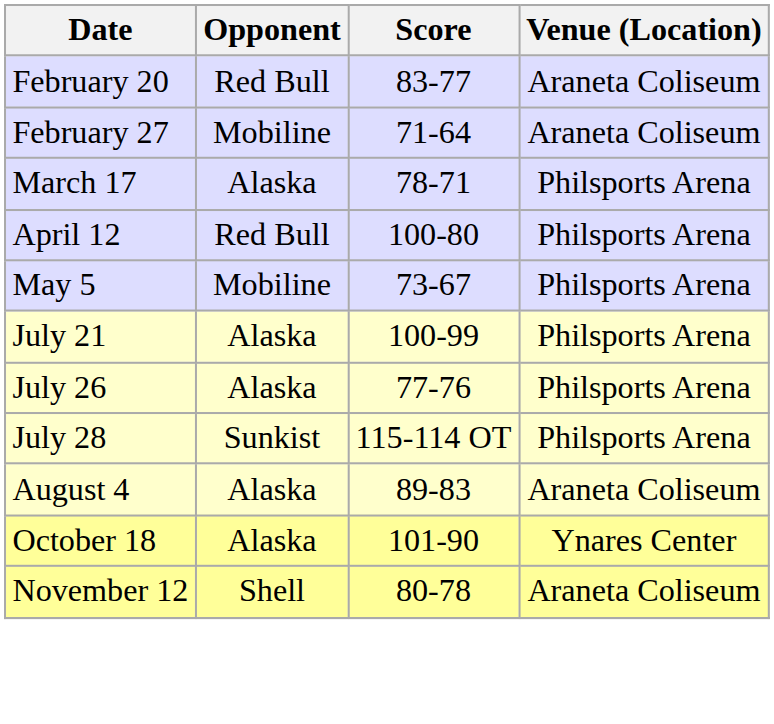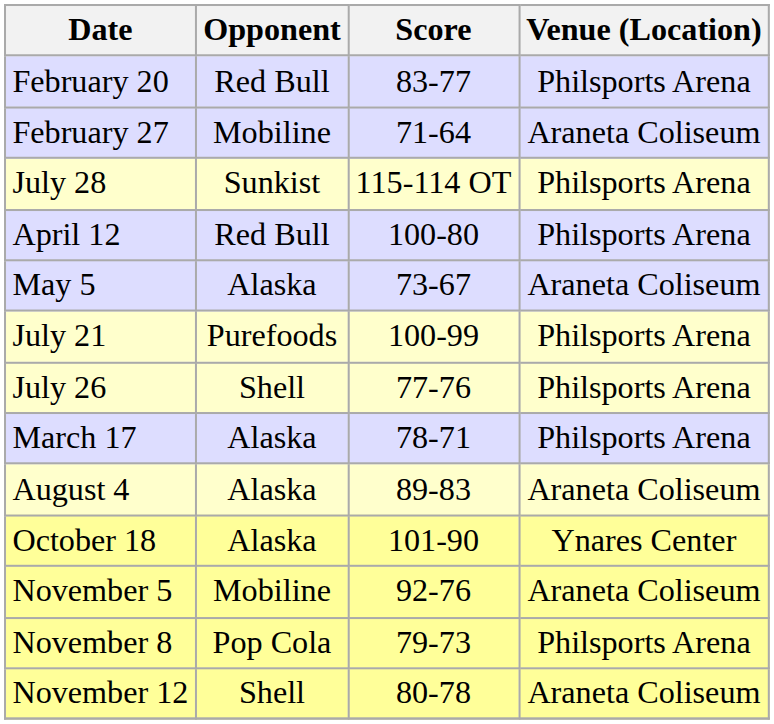(644, 81) Araneta Coliseum -> (644, 81) Philsports Arena
rows swapped: (74, 183) <-> (59, 438)
(272, 285) Mobiline -> (272, 285) Alaska
(644, 285) Philsports Arena -> (644, 285) Araneta Coliseum
(272, 336) Alaska -> (272, 336) Purefoods
(272, 387) Alaska -> (272, 387) Shell
+ row: (92, 591)
+ row: (92, 642)
